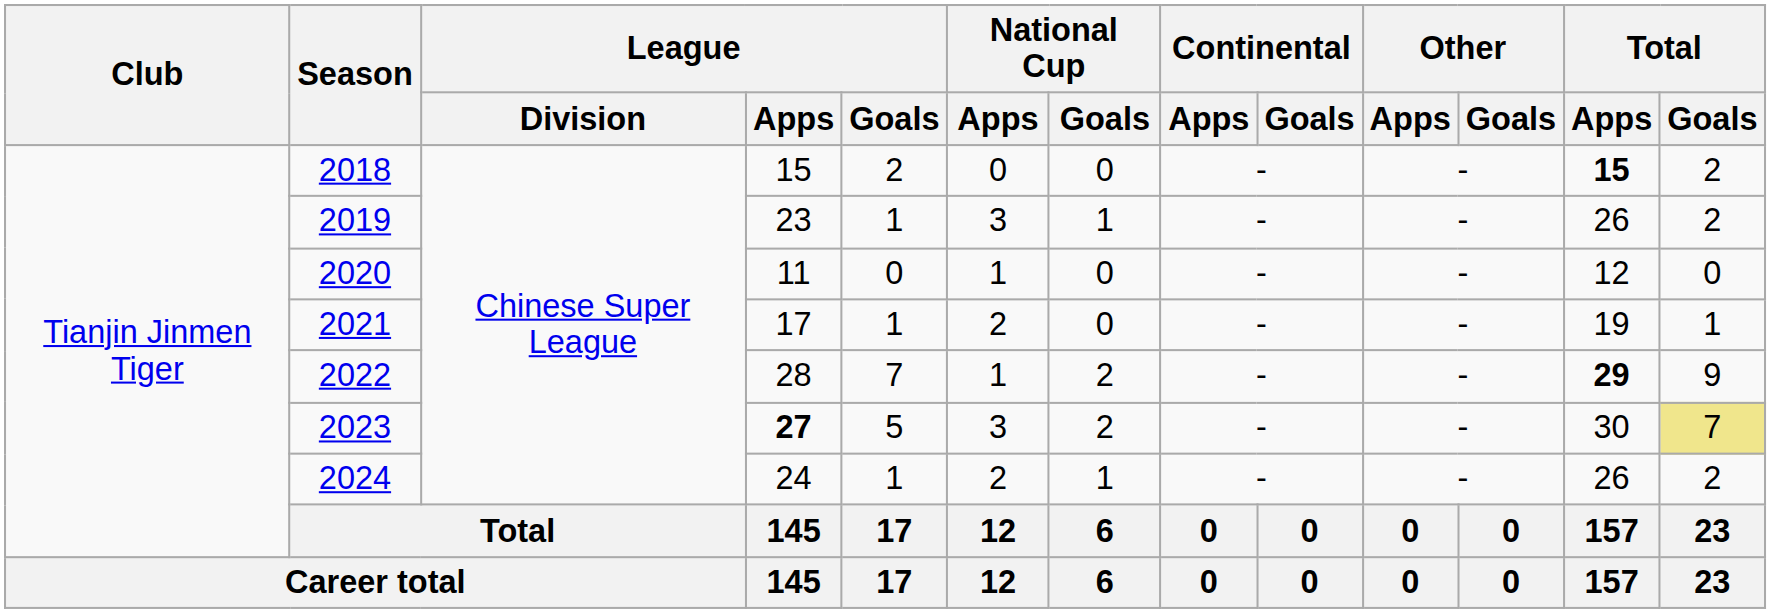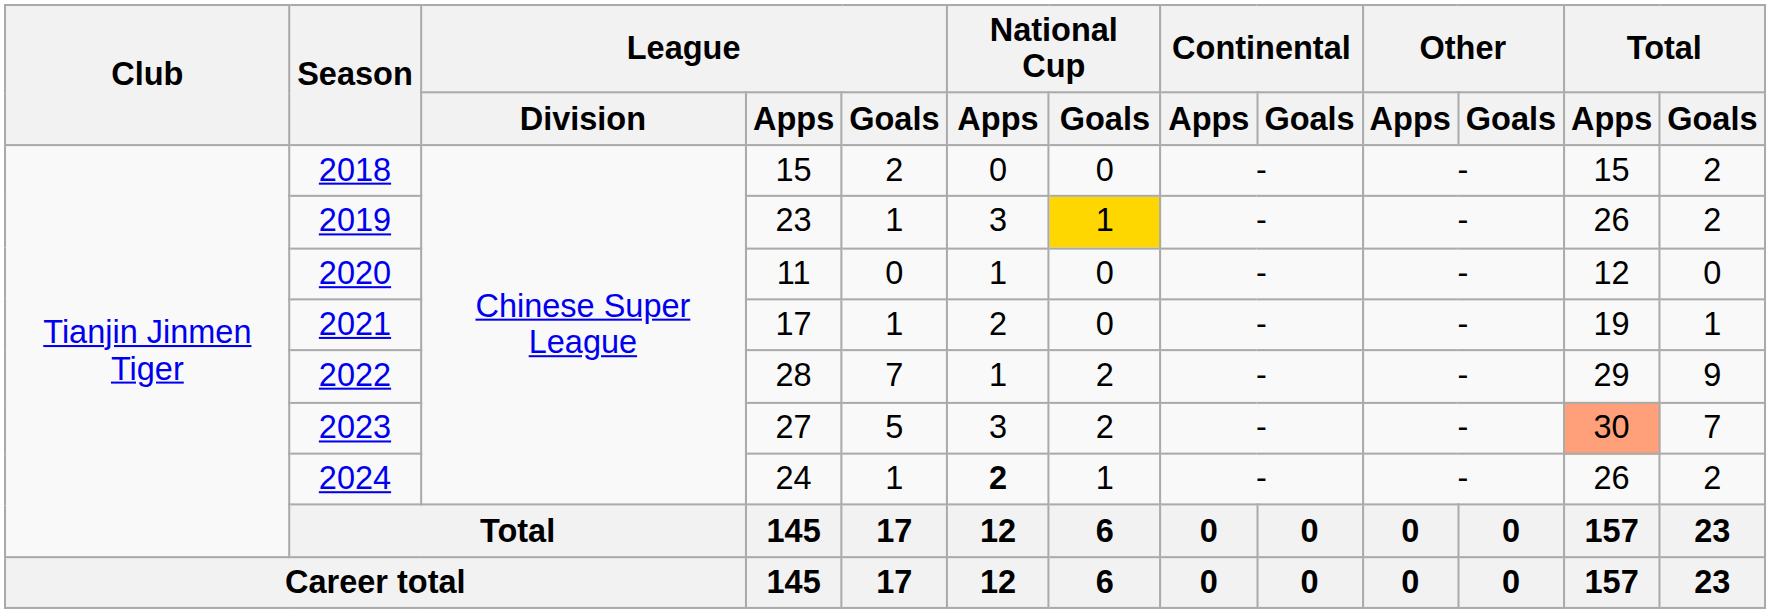(1612, 169) bold -> (1612, 169) normal
(1105, 221) no background -> (1105, 221) gold background
(1612, 375) bold -> (1612, 375) normal
(794, 427) bold -> (794, 427) normal
(1612, 427) no background -> (1612, 427) lightsalmon background
(1712, 427) khaki background -> (1712, 427) no background
(998, 478) normal -> (998, 478) bold
